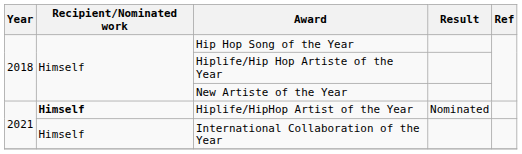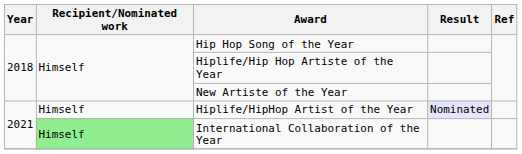(62, 110) bold -> (62, 110) normal
(460, 110) no background -> (460, 110) lavender background
(62, 134) no background -> (62, 134) lightgreen background
